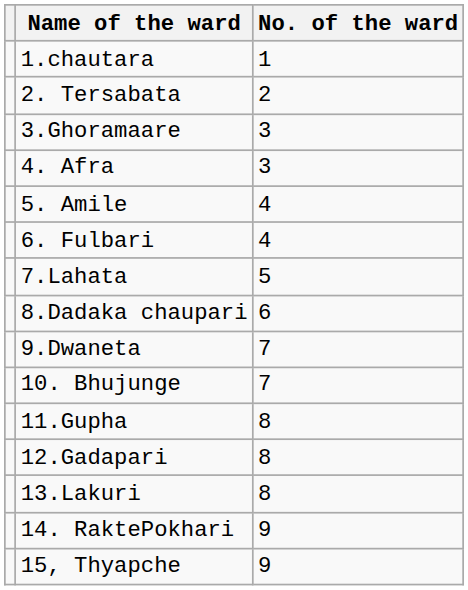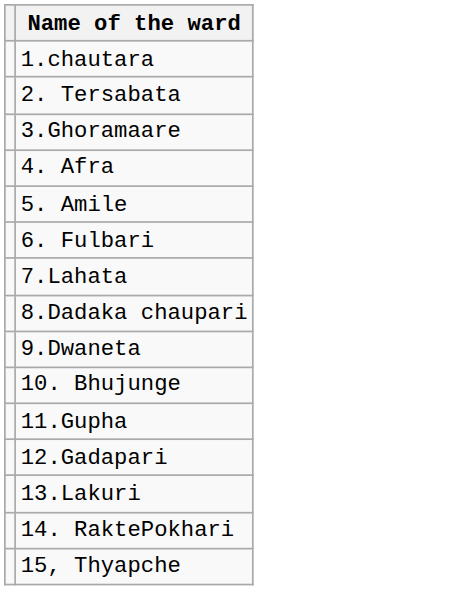- column: (358, 23)
